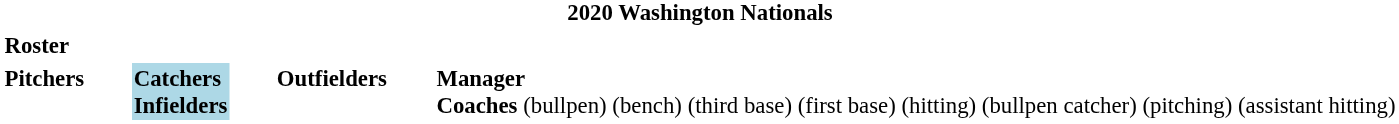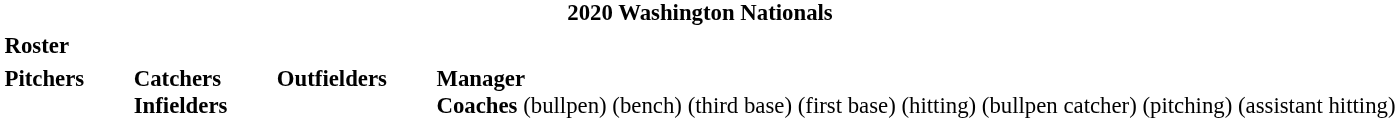(181, 91) lightblue background -> (181, 91) no background
